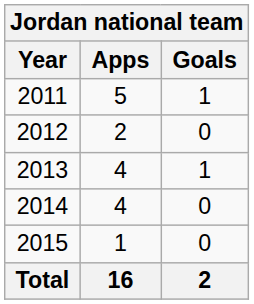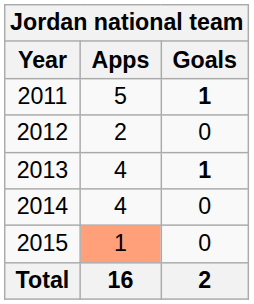(205, 96) normal -> (205, 96) bold
(205, 170) normal -> (205, 170) bold
(120, 243) no background -> (120, 243) lightsalmon background
